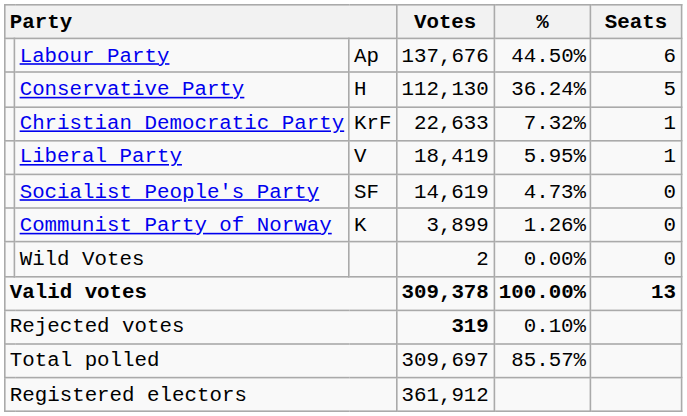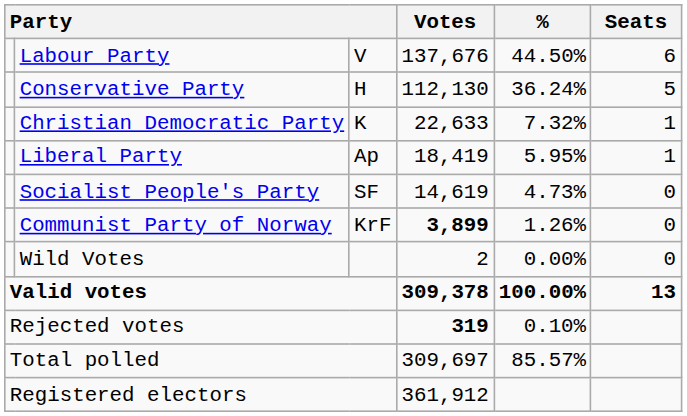(367, 56) Ap -> (360, 56) V
(373, 123) KrF -> (360, 123) K
(360, 157) V -> (367, 157) Ap
(360, 225) K -> (373, 225) KrF
(458, 225) normal -> (458, 225) bold
